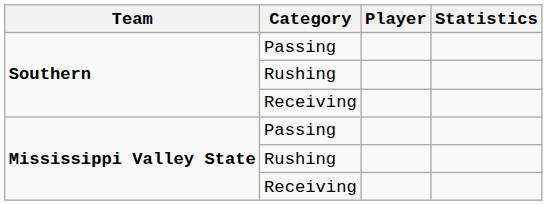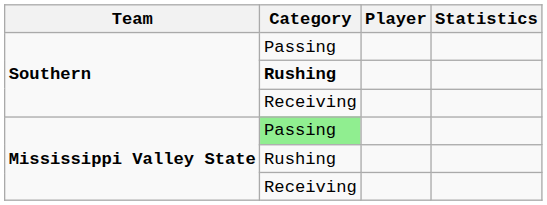(300, 75) normal -> (300, 75) bold
(300, 131) no background -> (300, 131) lightgreen background
